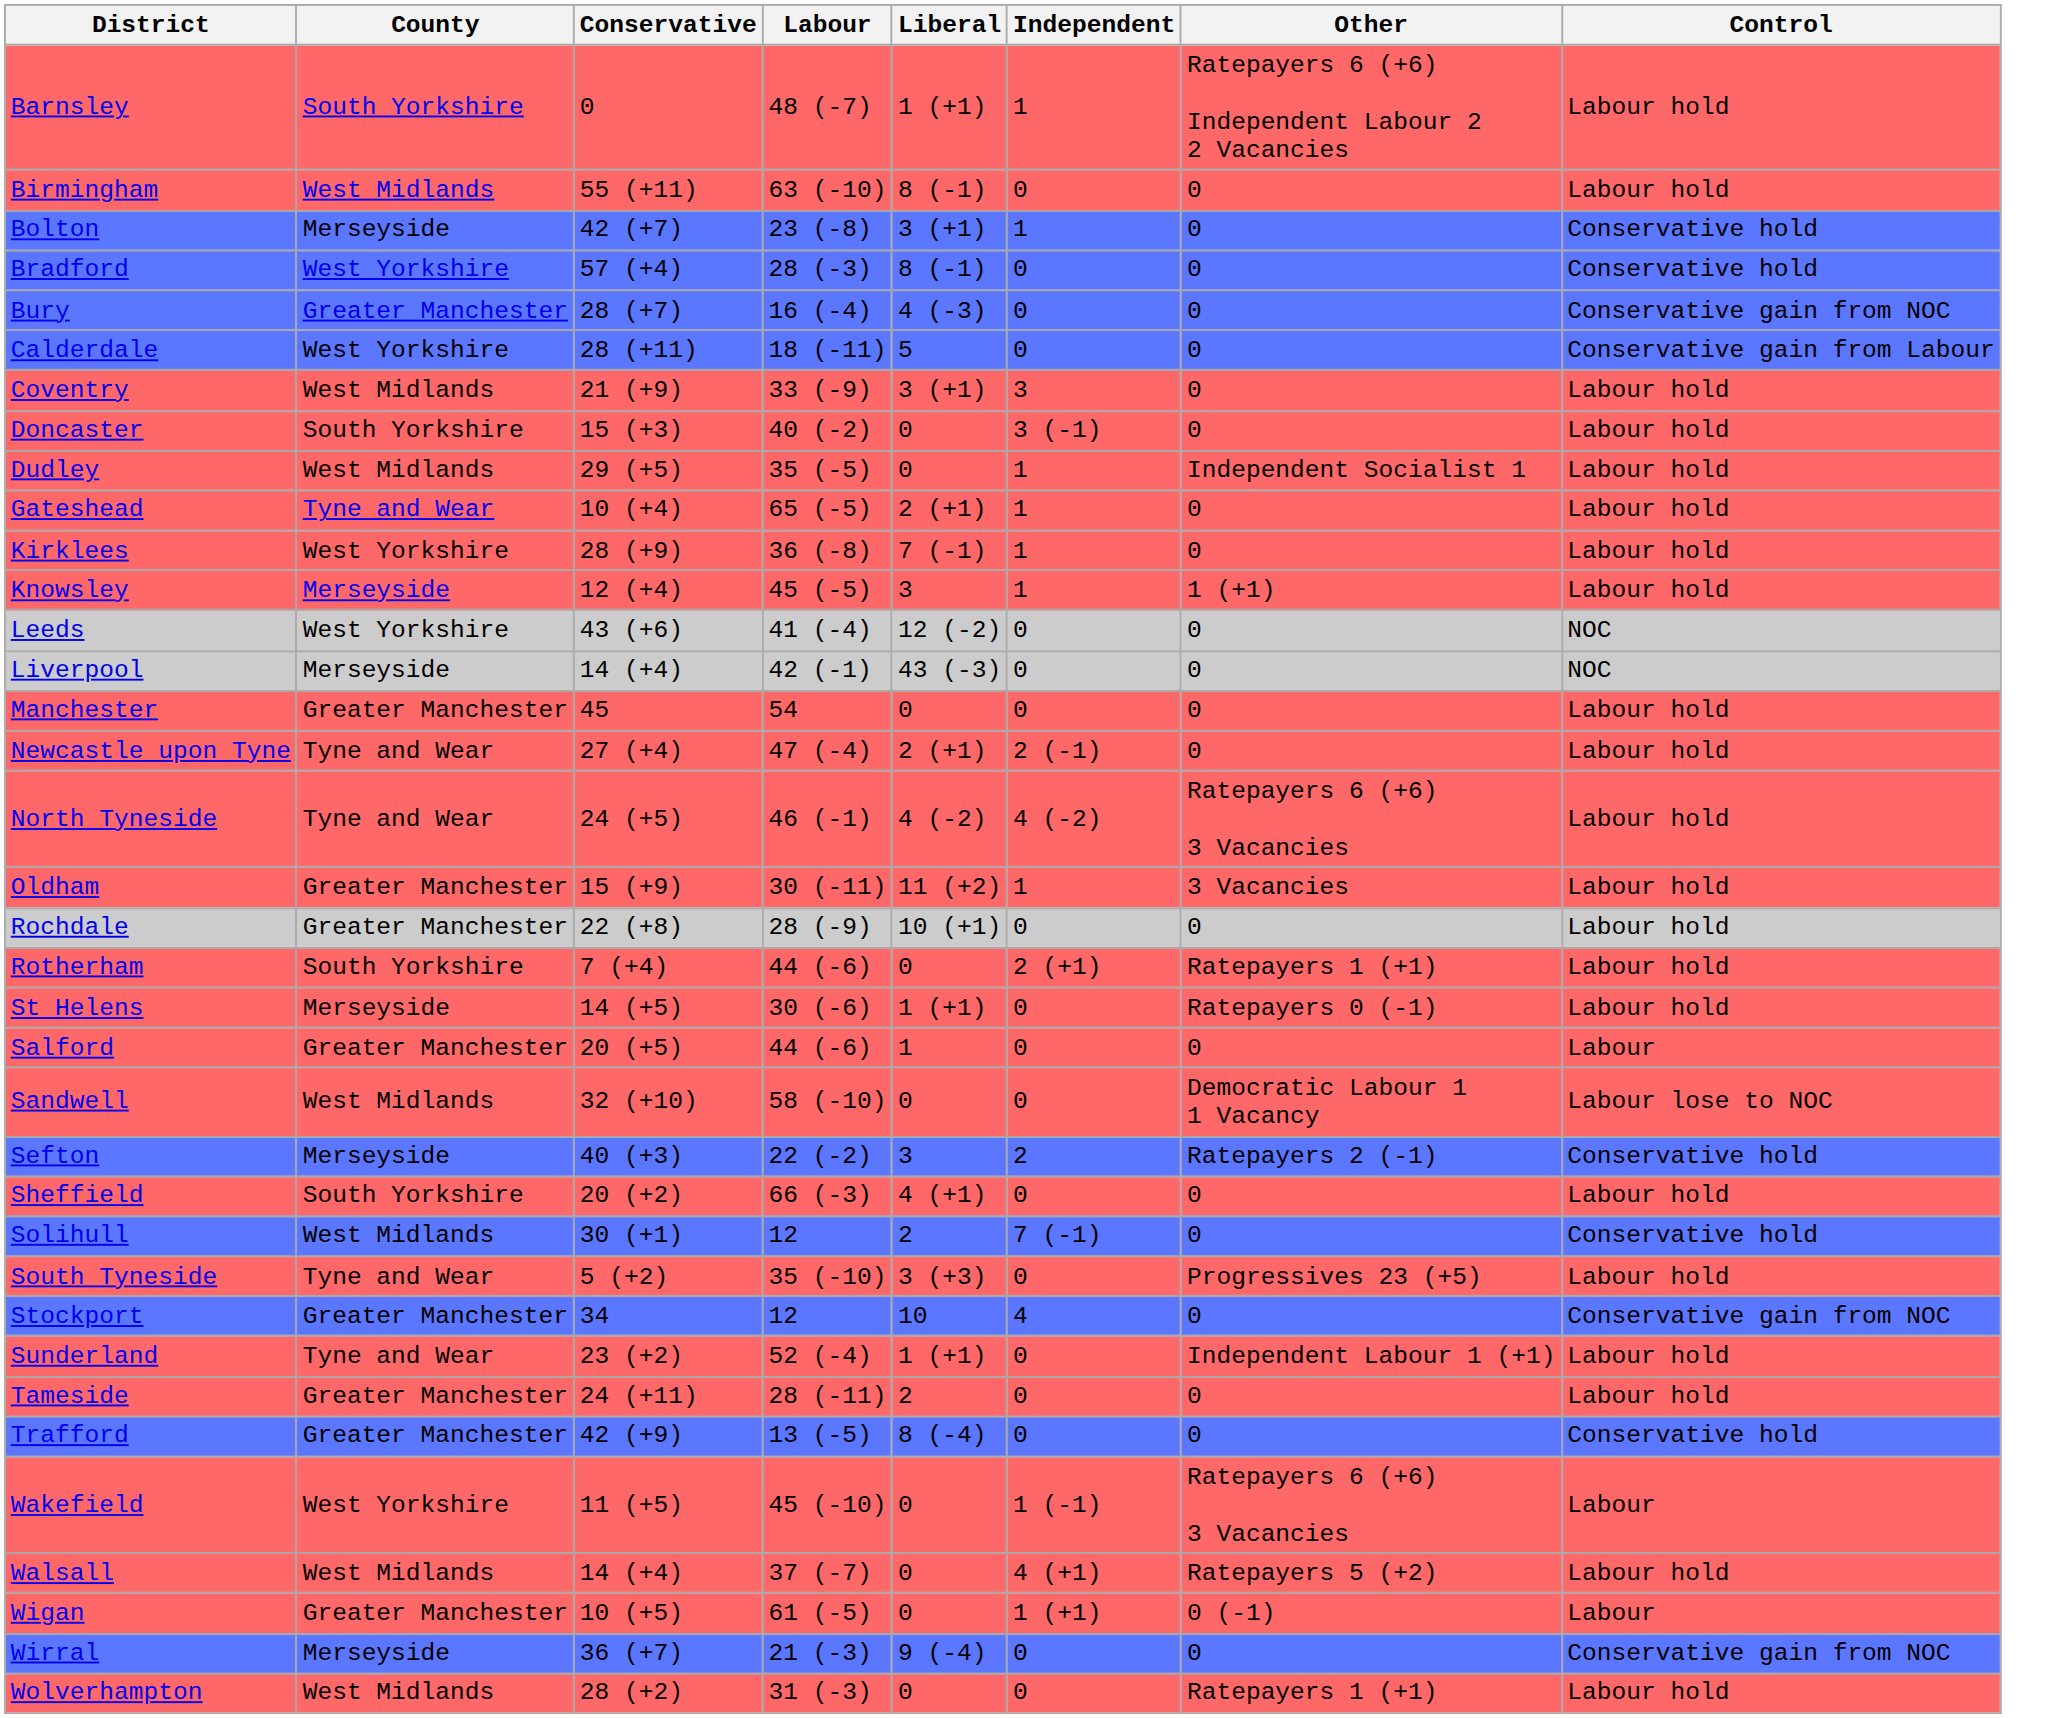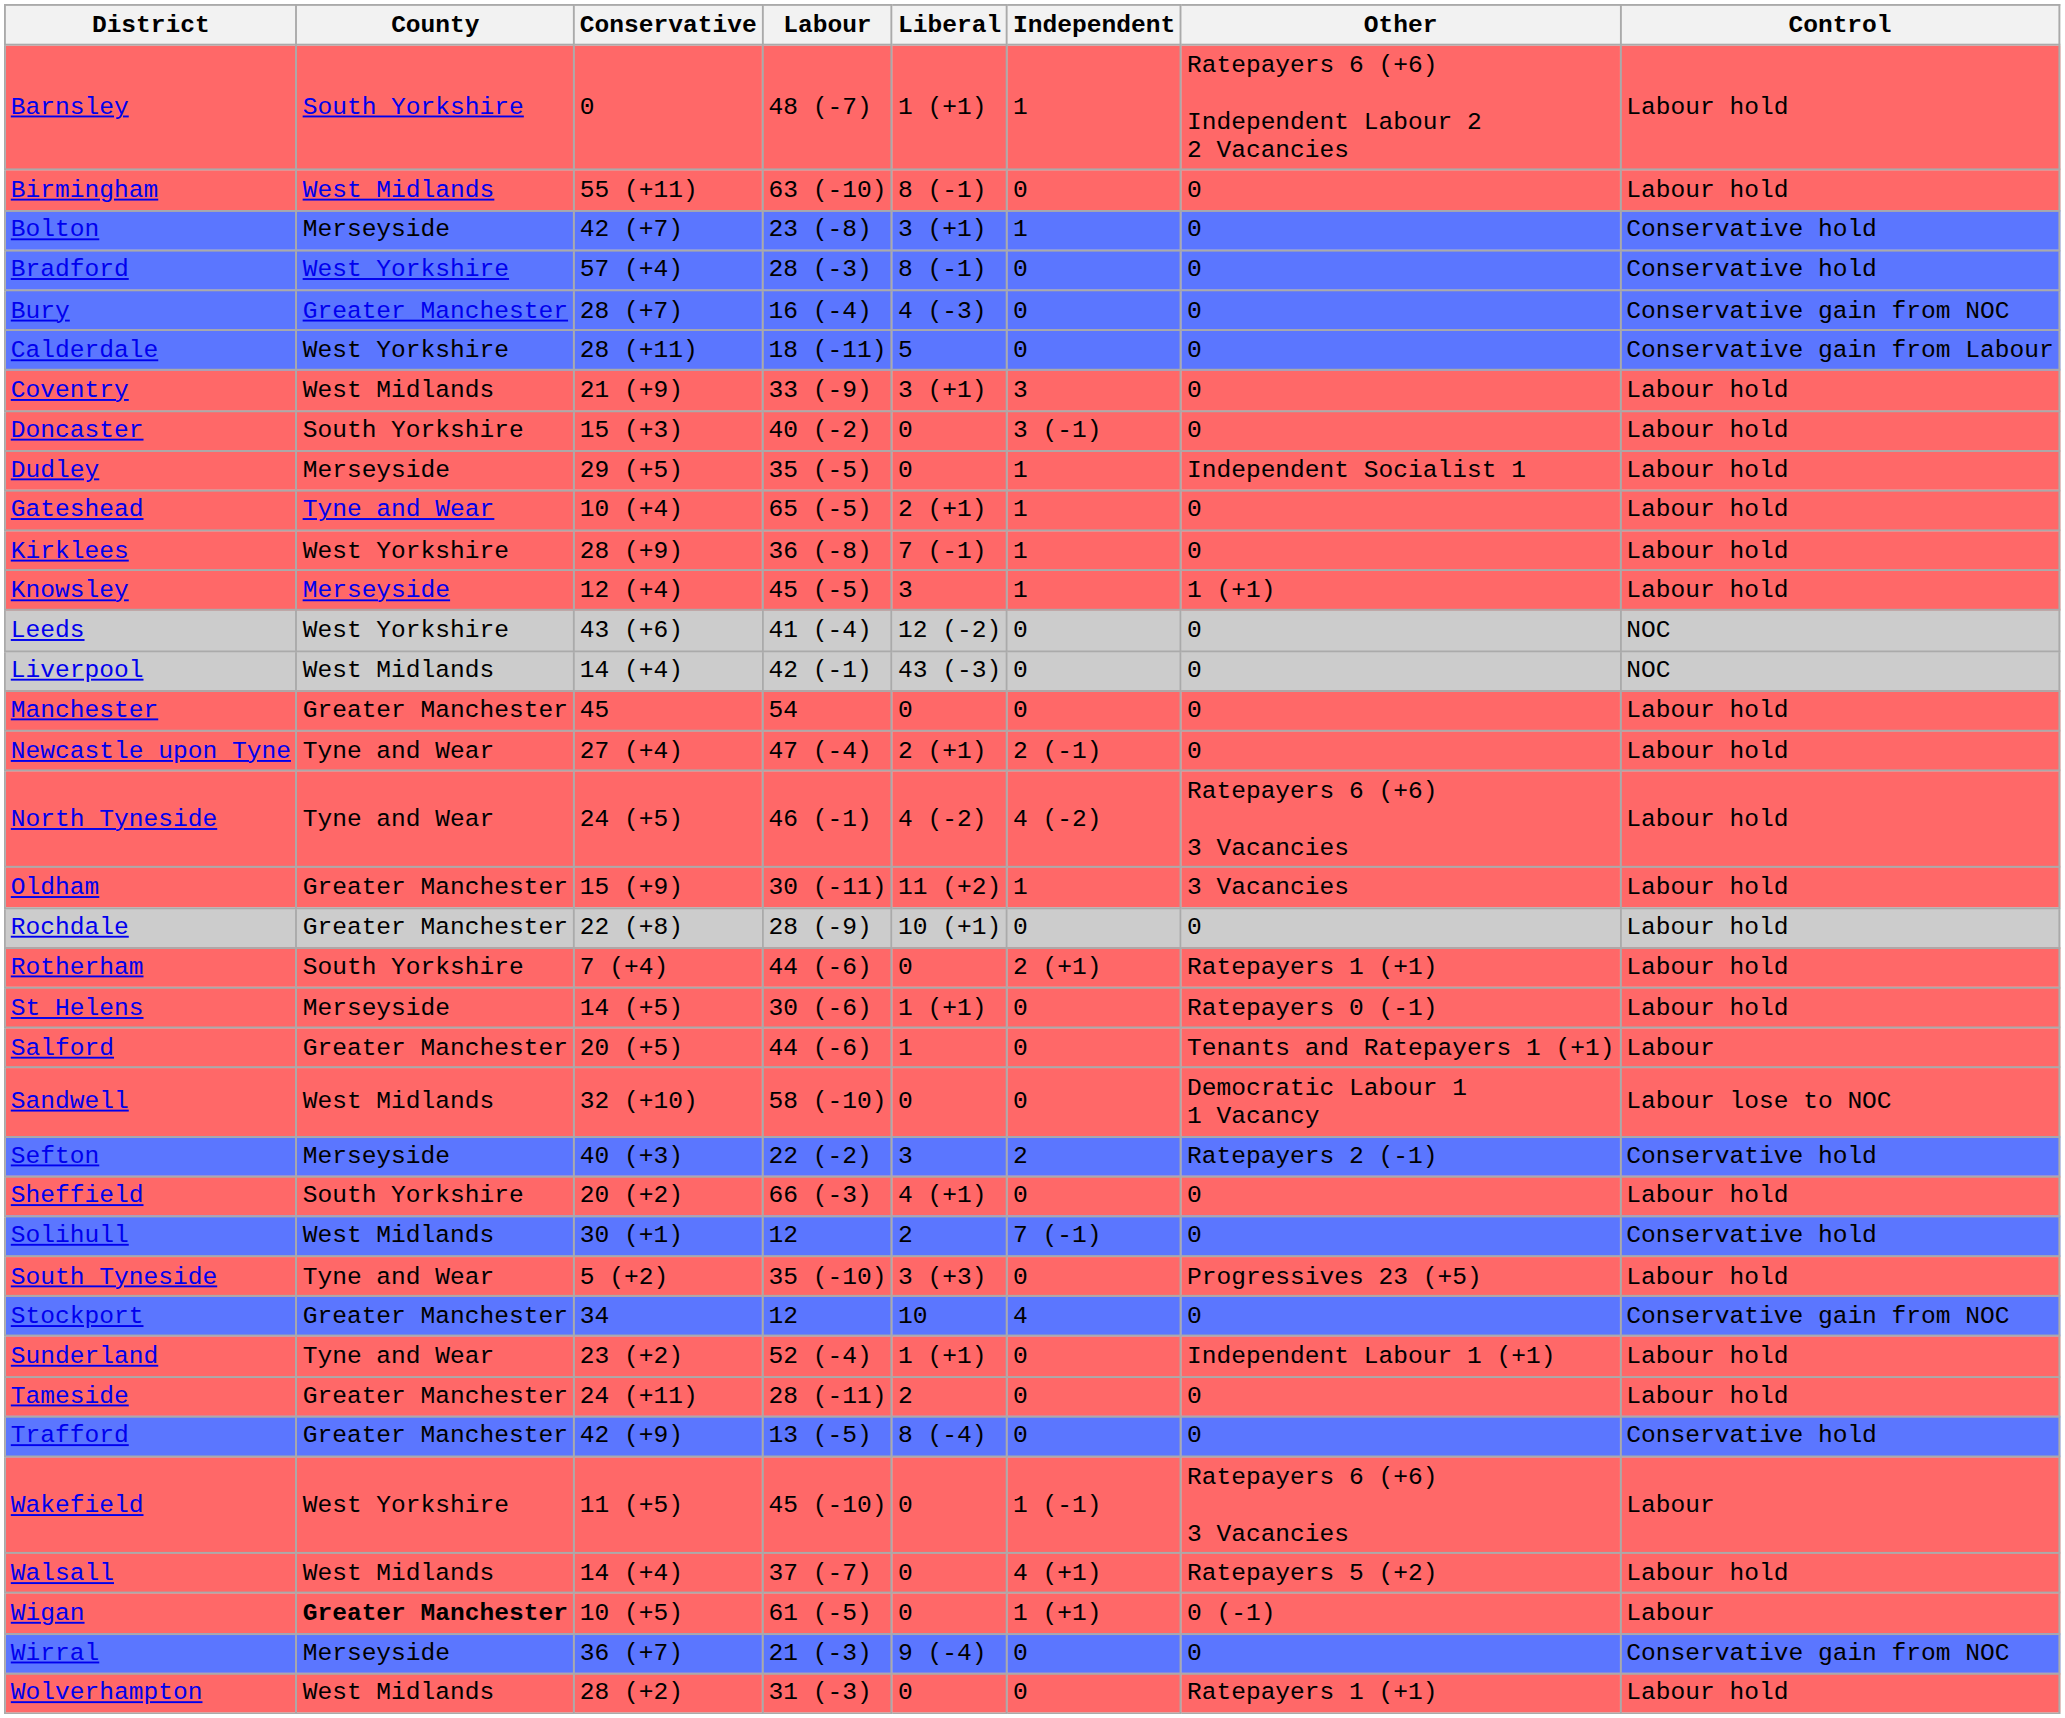(398, 470) West Midlands -> (376, 470) Merseyside
(376, 671) Merseyside -> (398, 671) West Midlands
(1194, 1048) 0 -> (1401, 1048) Tenants and Ratepayers 1 (+1)
(435, 1613) normal -> (435, 1613) bold
